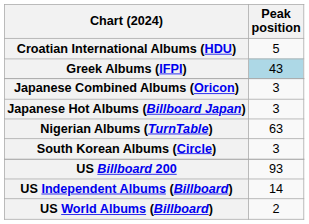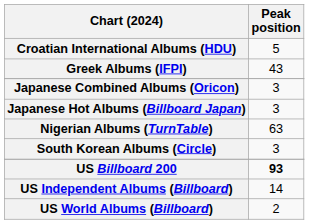(276, 68) lightblue background -> (276, 68) no background
(276, 169) normal -> (276, 169) bold
